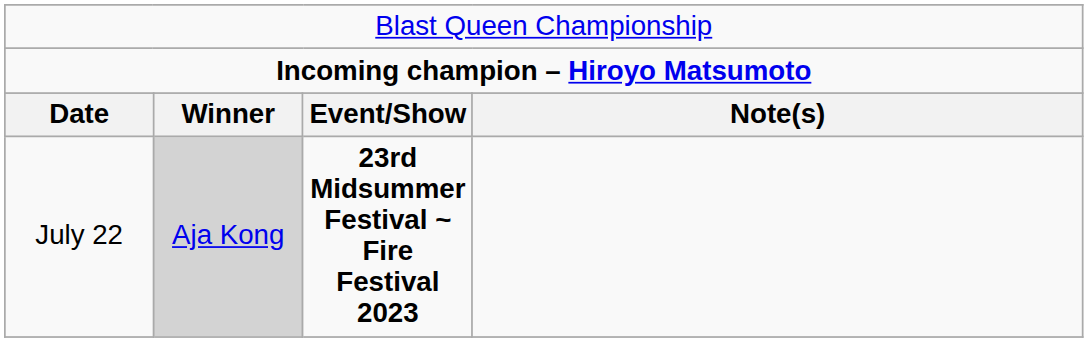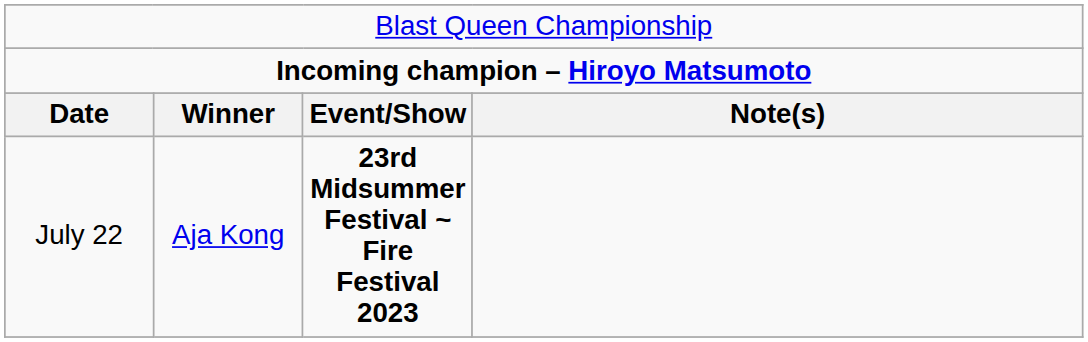(228, 235) lightgrey background -> (228, 235) no background
